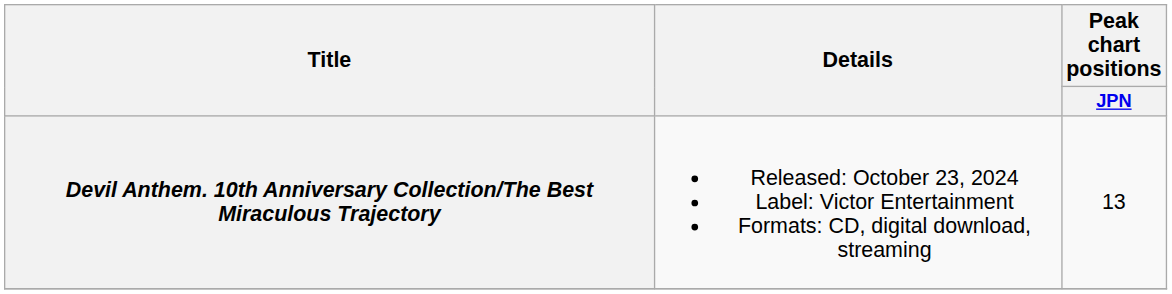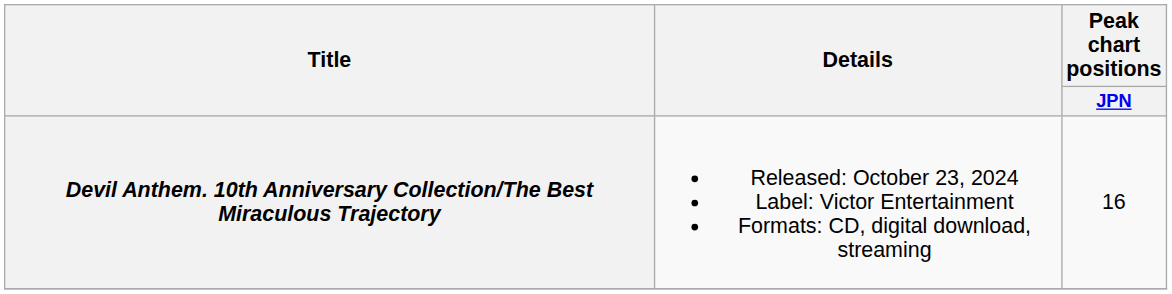(1114, 202) 13 -> (1114, 202) 16
